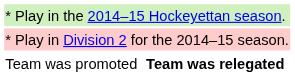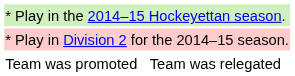(215, 63) bold -> (215, 64) normal
